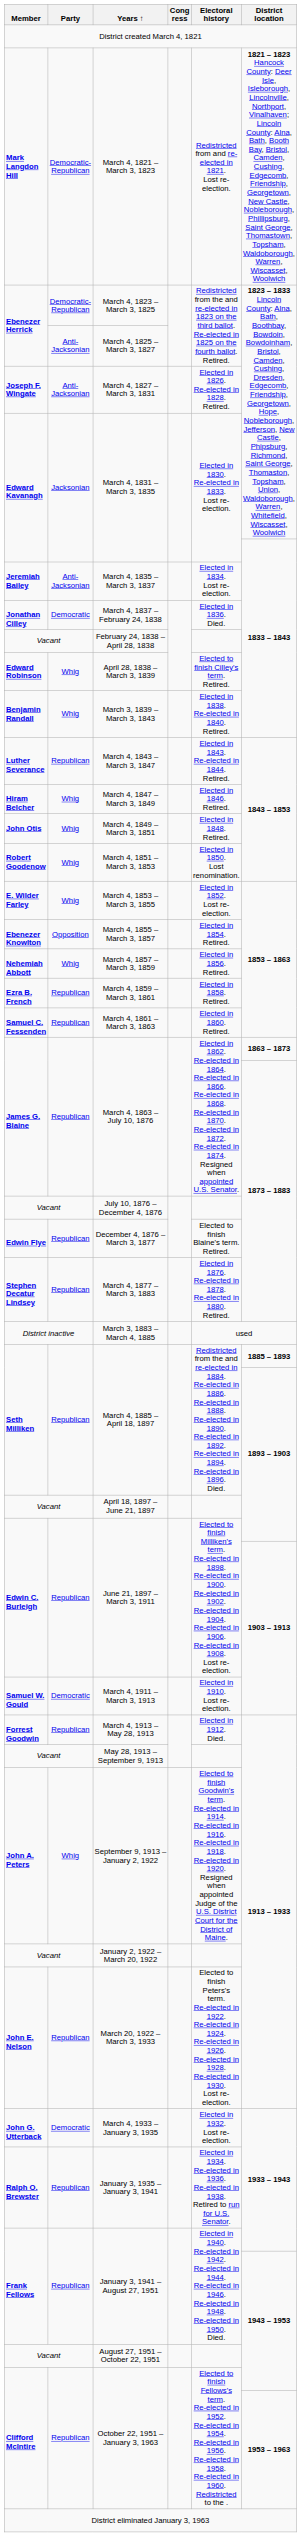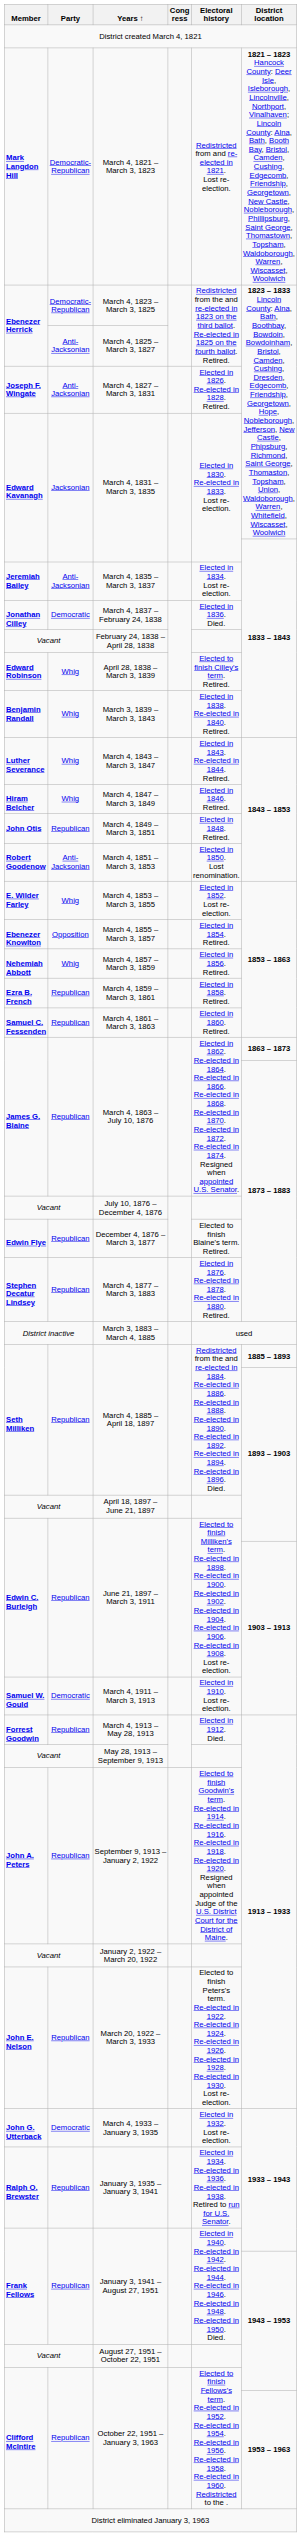(70, 761) Republican -> (70, 761) Whig
(70, 828) Whig -> (70, 828) Republican
(70, 862) Whig -> (70, 862) Anti-Jacksonian
(70, 1856) Whig -> (70, 1856) Republican
